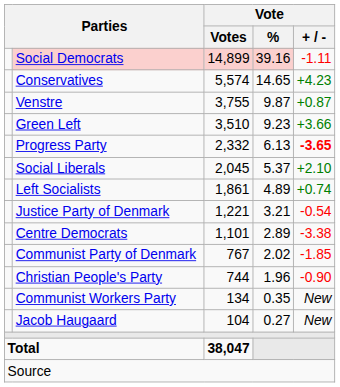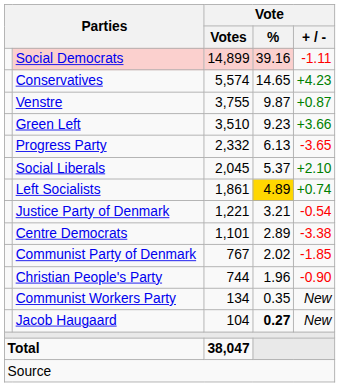(316, 146) bold -> (316, 146) normal
(277, 189) no background -> (277, 189) gold background
(277, 320) normal -> (277, 320) bold
